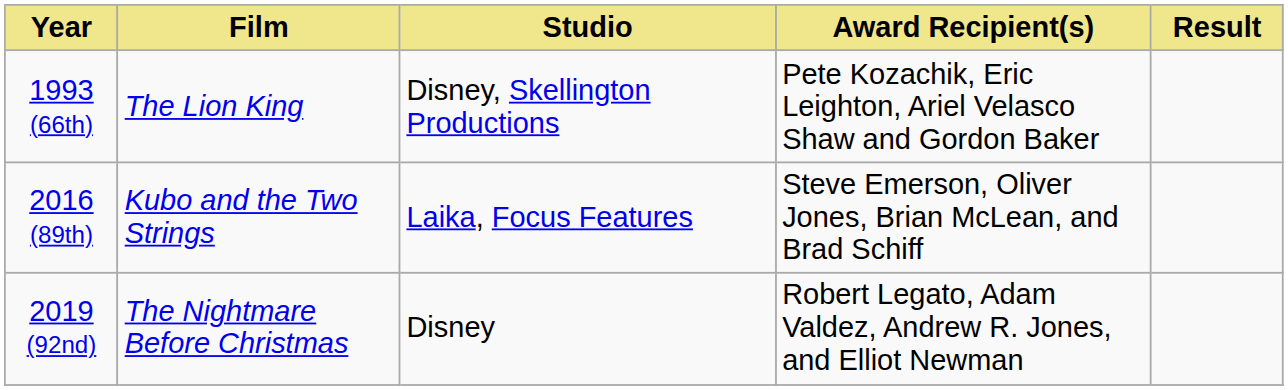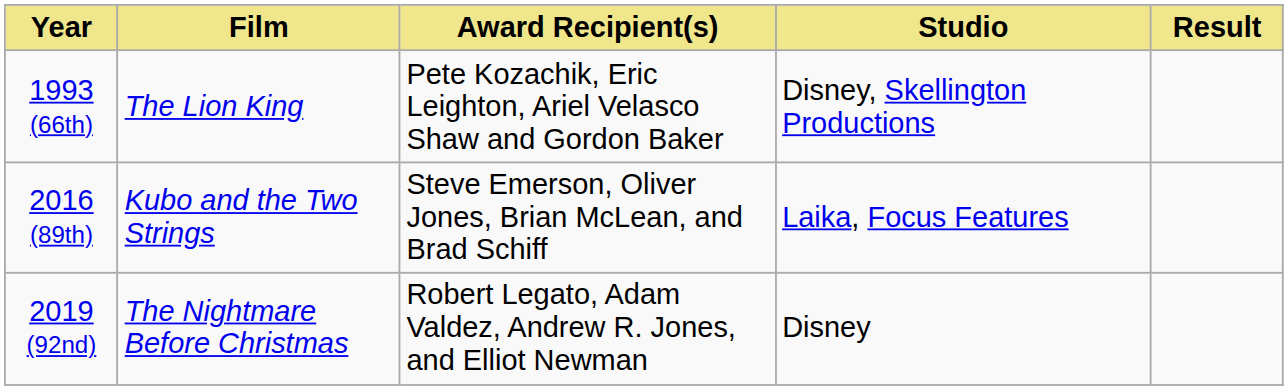columns swapped: (963, 27) <-> (588, 27)
